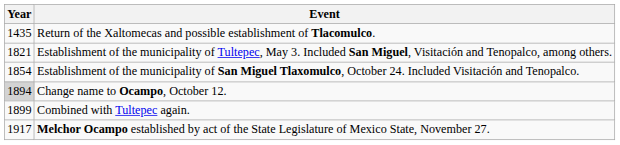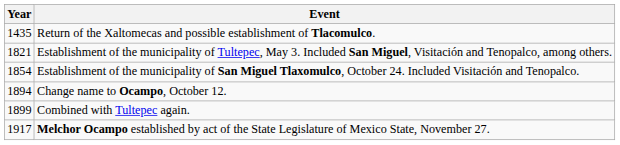(19, 91) lightgrey background -> (19, 91) no background
